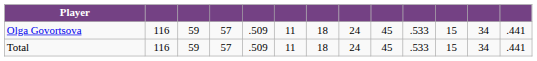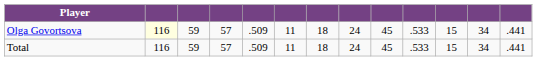(161, 30) no background -> (161, 30) lightyellow background
